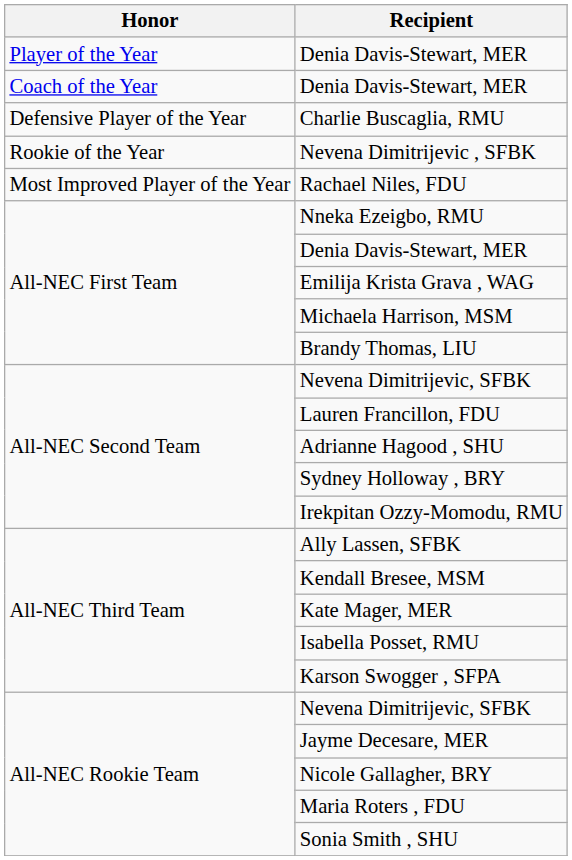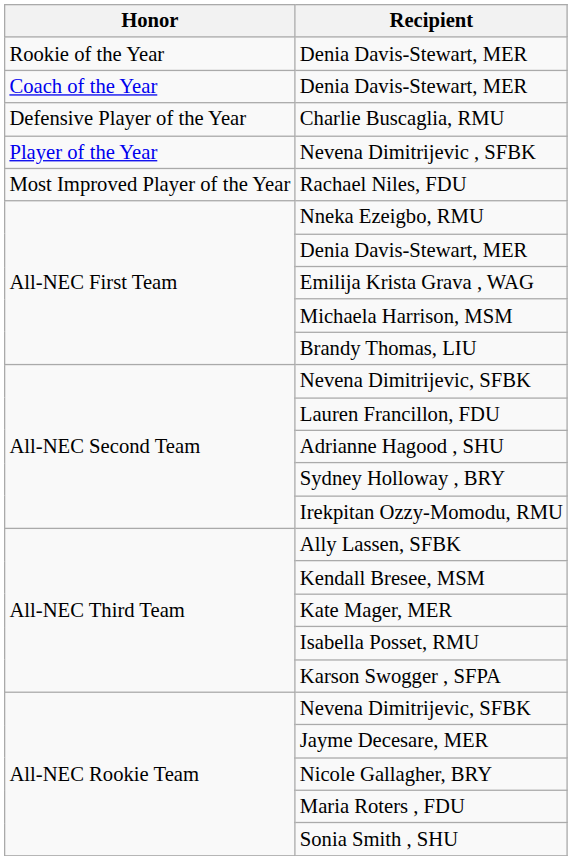(83, 53) Player of the Year -> (87, 53) Rookie of the Year
(87, 151) Rookie of the Year -> (83, 151) Player of the Year
